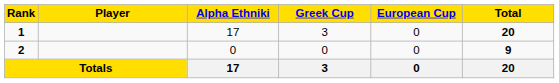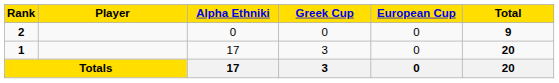rows swapped: (21, 31) <-> (21, 50)
